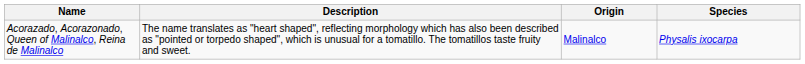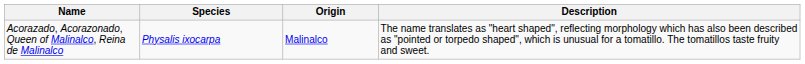columns swapped: (728, 12) <-> (350, 12)
